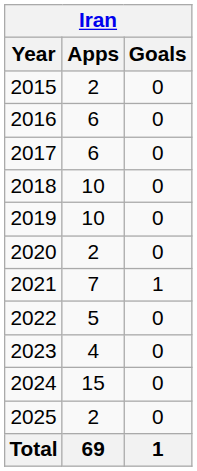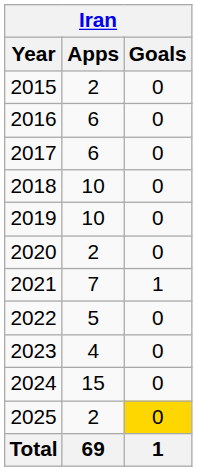(158, 416) no background -> (158, 416) gold background
